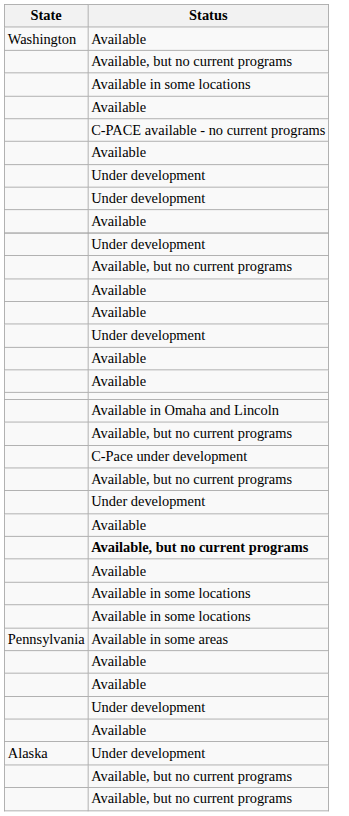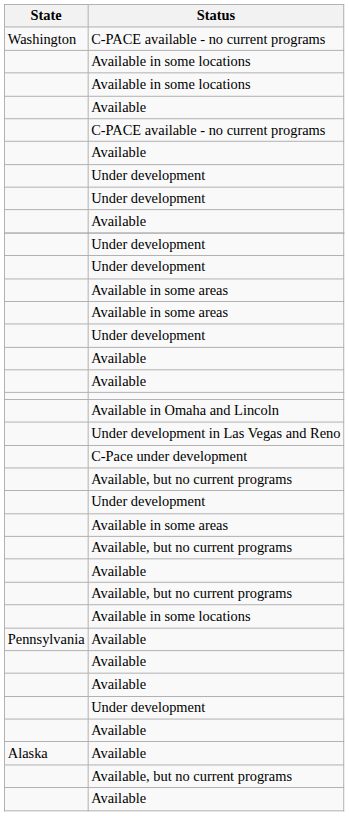(119, 38) Available -> (208, 38) C-PACE available - no current programs
(192, 61) Available, but no current programs -> (171, 61) Available in some locations
(192, 267) Available, but no current programs -> (148, 267) Under development
(119, 289) Available -> (160, 289) Available in some areas
(119, 312) Available -> (160, 312) Available in some areas
(192, 433) Available, but no current programs -> (216, 433) Under development in Las Vegas and Reno
(119, 524) Available -> (160, 524) Available in some areas
(200, 547) bold -> (192, 547) normal
(171, 593) Available in some locations -> (192, 593) Available, but no current programs
(160, 639) Available in some areas -> (119, 639) Available
(148, 753) Under development -> (119, 753) Available
(192, 799) Available, but no current programs -> (119, 799) Available
